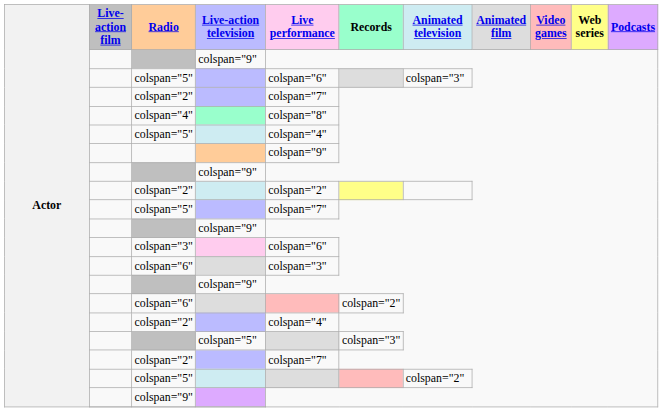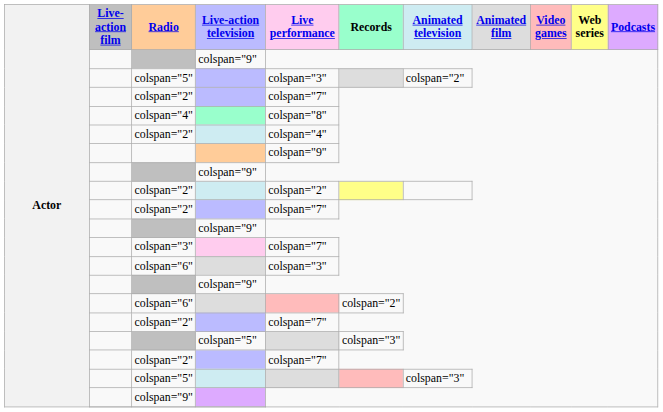(297, 78) colspan="6" -> (297, 78) colspan="3"
(435, 78) colspan="3" -> (435, 78) colspan="2"
(164, 134) colspan="5" -> (164, 134) colspan="2"
(164, 209) colspan="5" -> (164, 209) colspan="2"
(297, 247) colspan="6" -> (297, 247) colspan="7"
(297, 322) colspan="4" -> (297, 322) colspan="7"
(435, 378) colspan="2" -> (435, 378) colspan="3"
